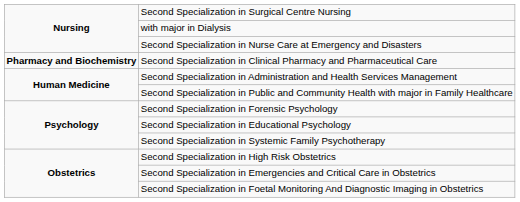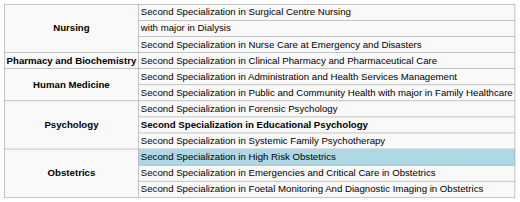(246, 125) normal -> (254, 125) bold
(238, 157) no background -> (238, 157) lightblue background
